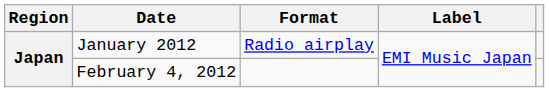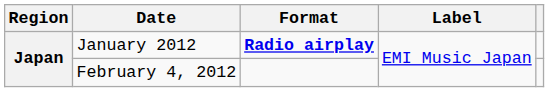(309, 45) normal -> (309, 45) bold
